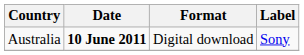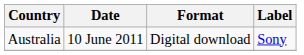(107, 38) bold -> (105, 38) normal
